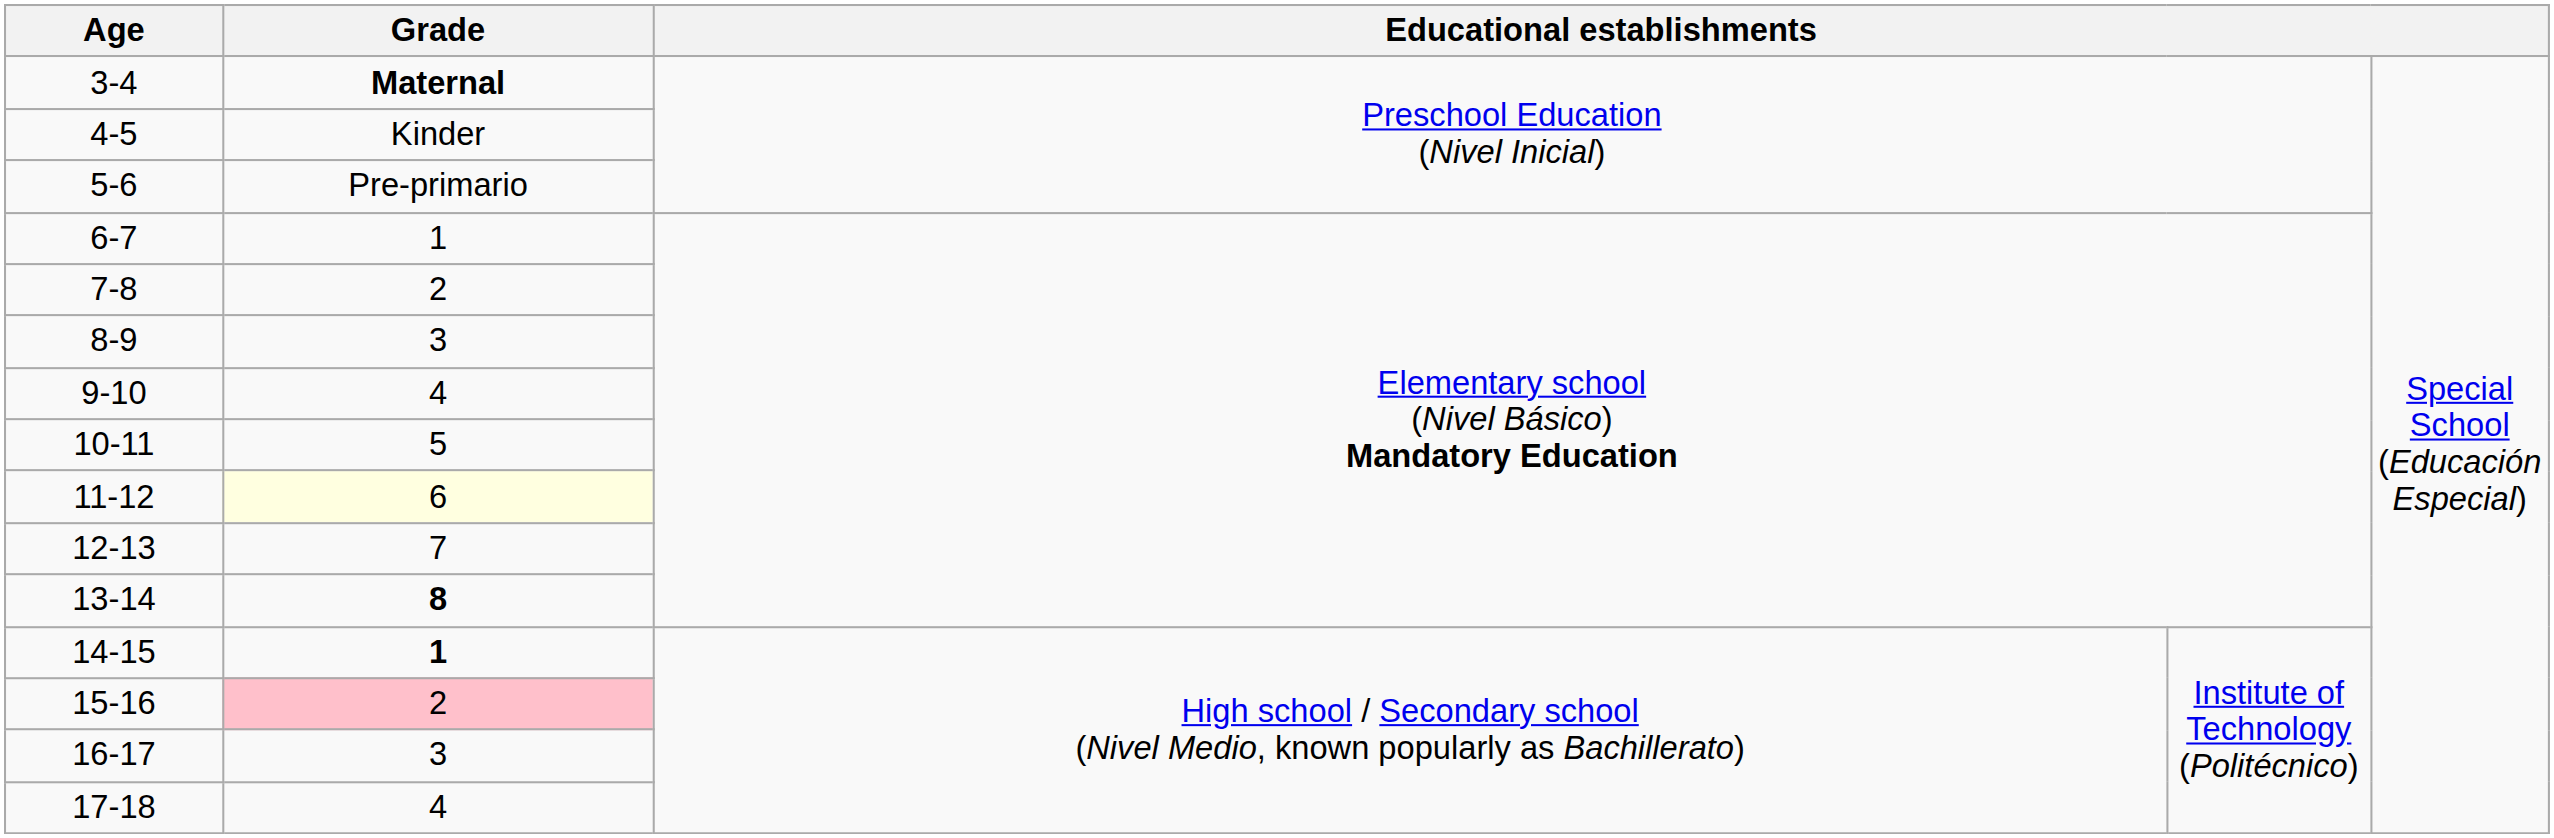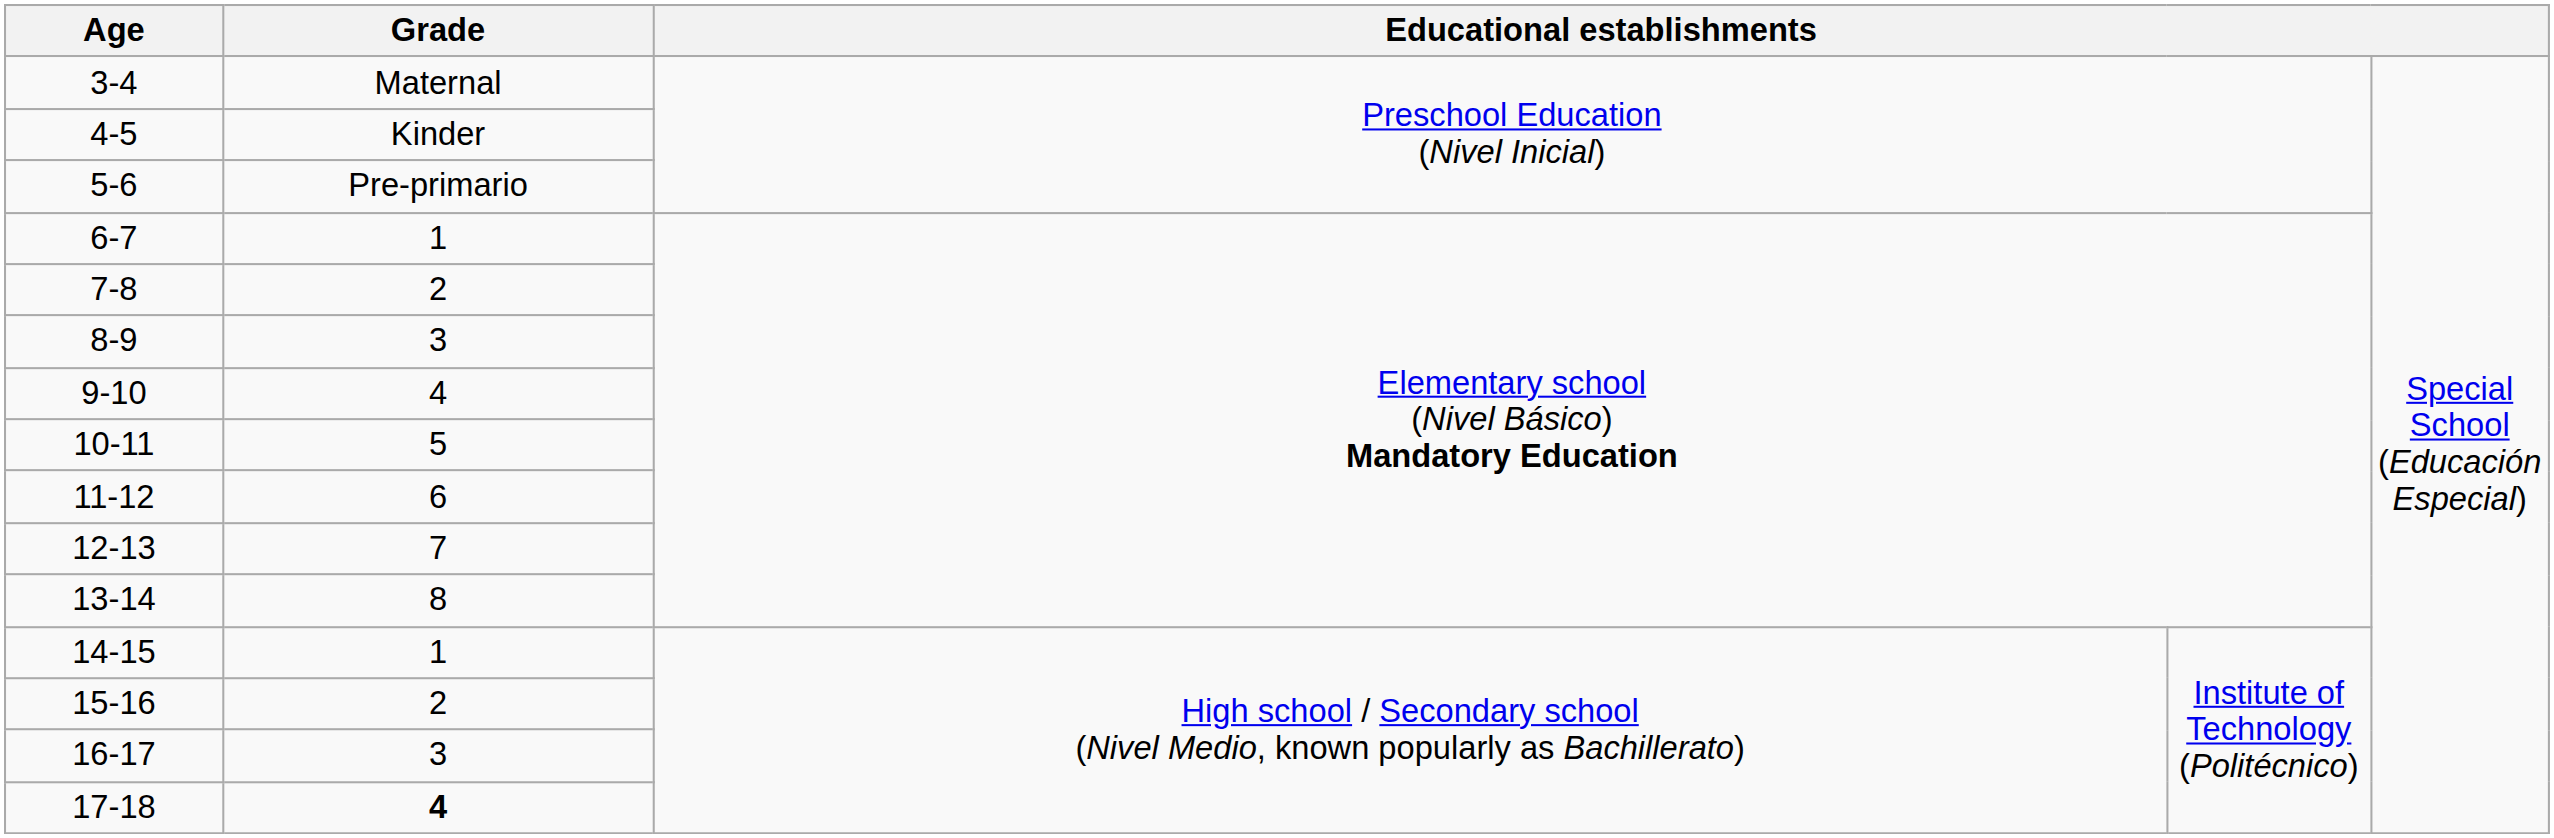(438, 82) bold -> (438, 82) normal
(438, 496) lightyellow background -> (438, 496) no background
(438, 599) bold -> (438, 599) normal
(438, 651) bold -> (438, 651) normal
(438, 703) pink background -> (438, 703) no background
(438, 806) normal -> (438, 806) bold
